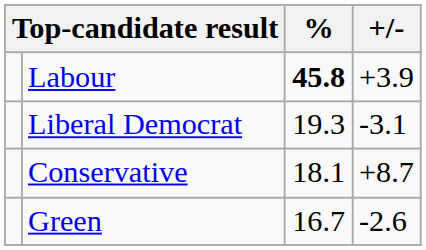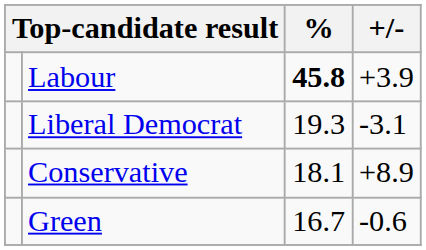(386, 172) +8.7 -> (386, 172) +8.9
(383, 220) -2.6 -> (383, 220) -0.6
